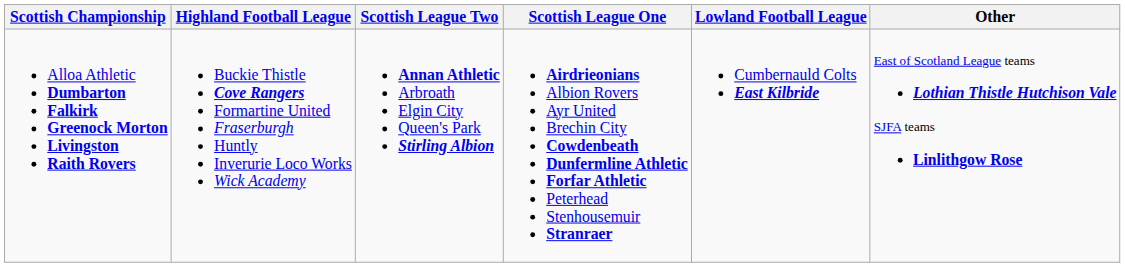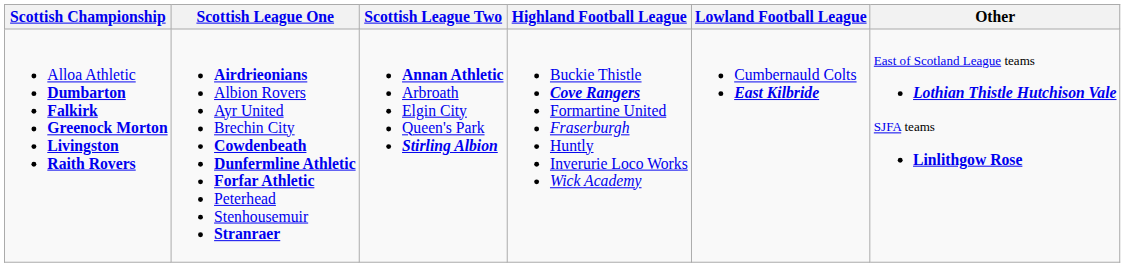columns swapped: (597, 16) <-> (263, 16)
